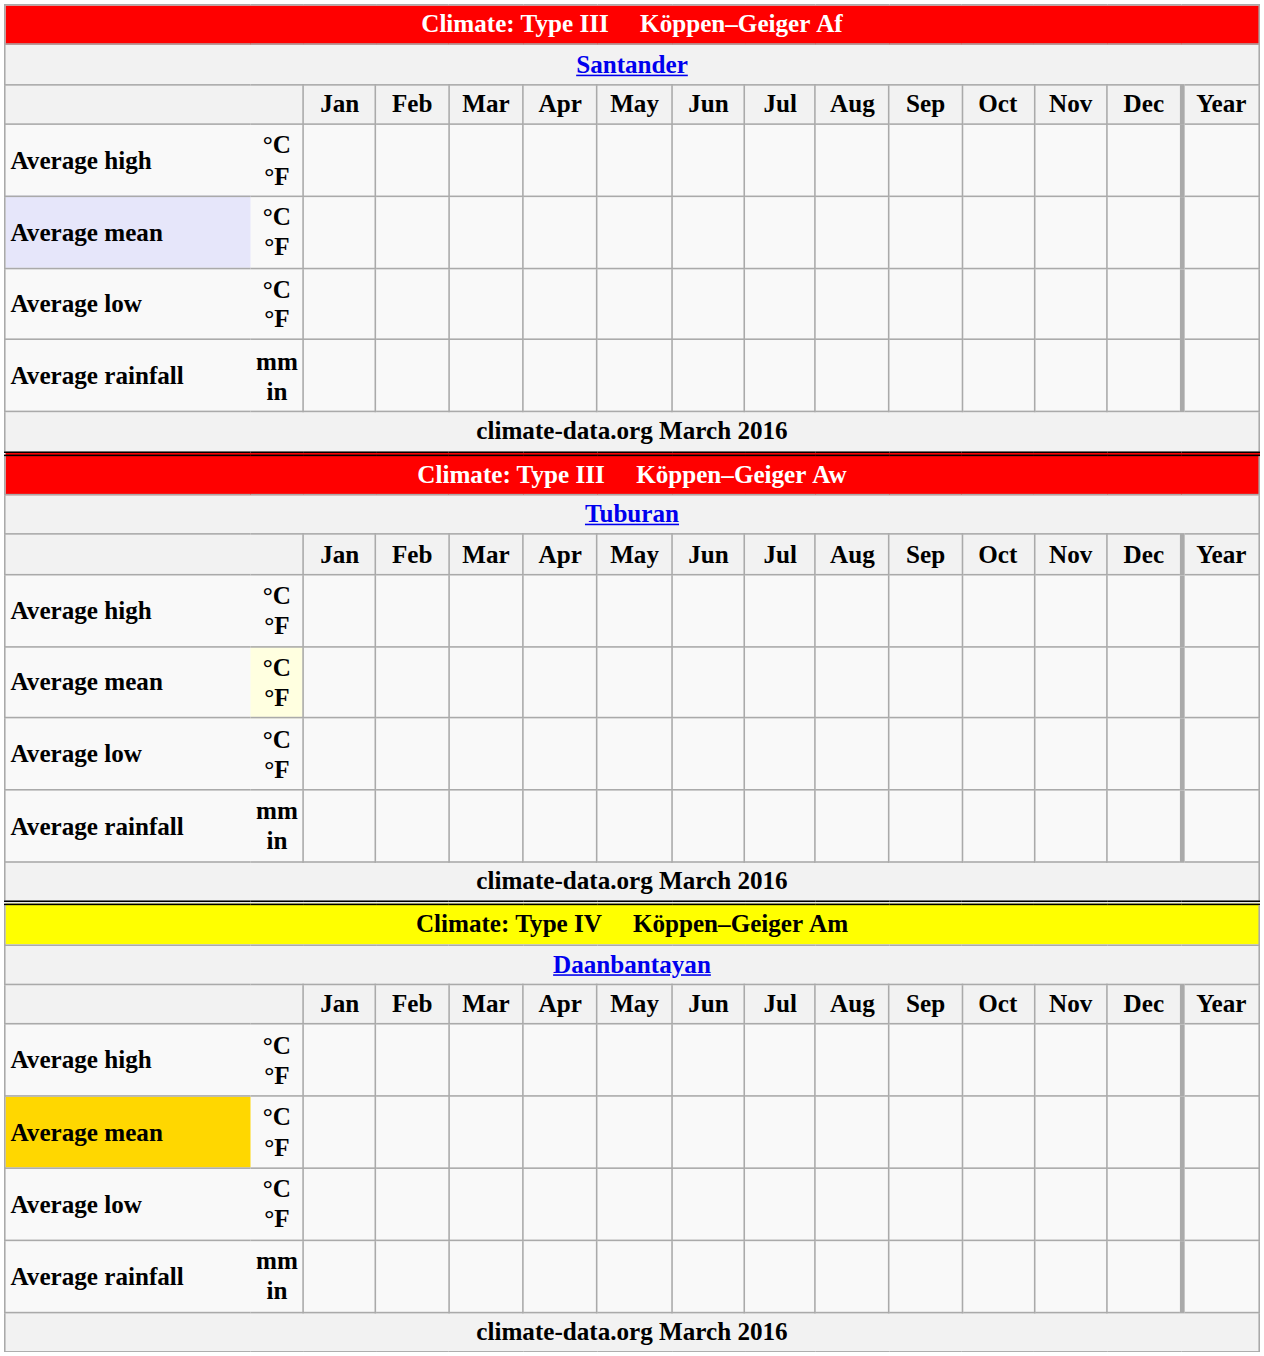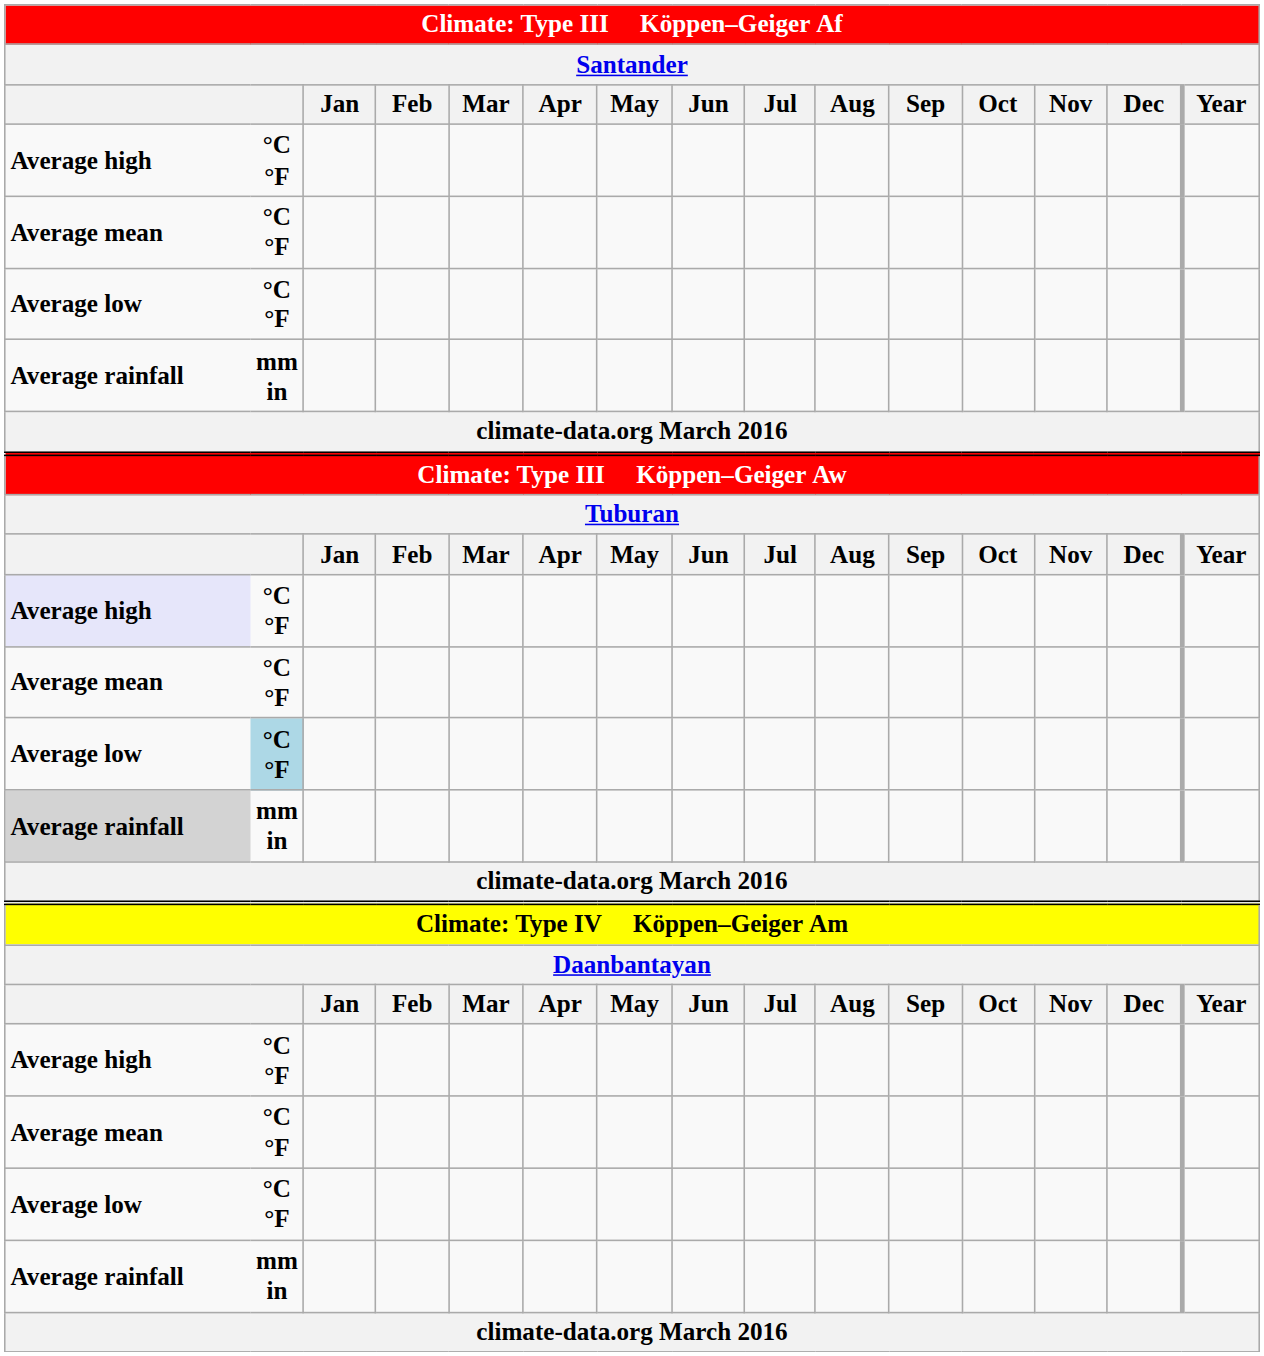(87, 232) lavender background -> (87, 232) no background
(81, 610) no background -> (81, 610) lavender background
(277, 682) lightyellow background -> (277, 682) no background
(277, 754) no background -> (277, 754) lightblue background
(97, 826) no background -> (97, 826) lightgrey background
(87, 1132) gold background -> (87, 1132) no background
